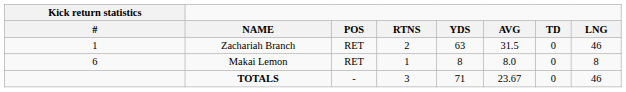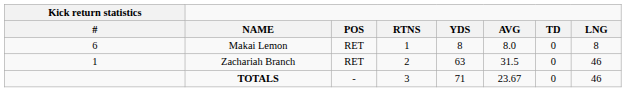rows swapped: (258, 45) <-> (258, 62)
